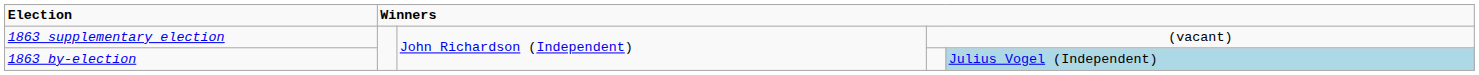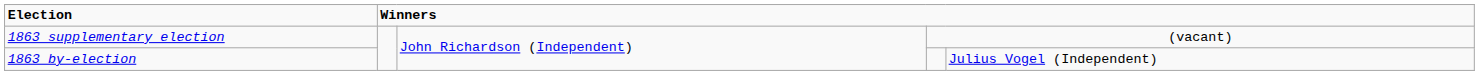(1053, 59) lightblue background -> (1053, 59) no background
